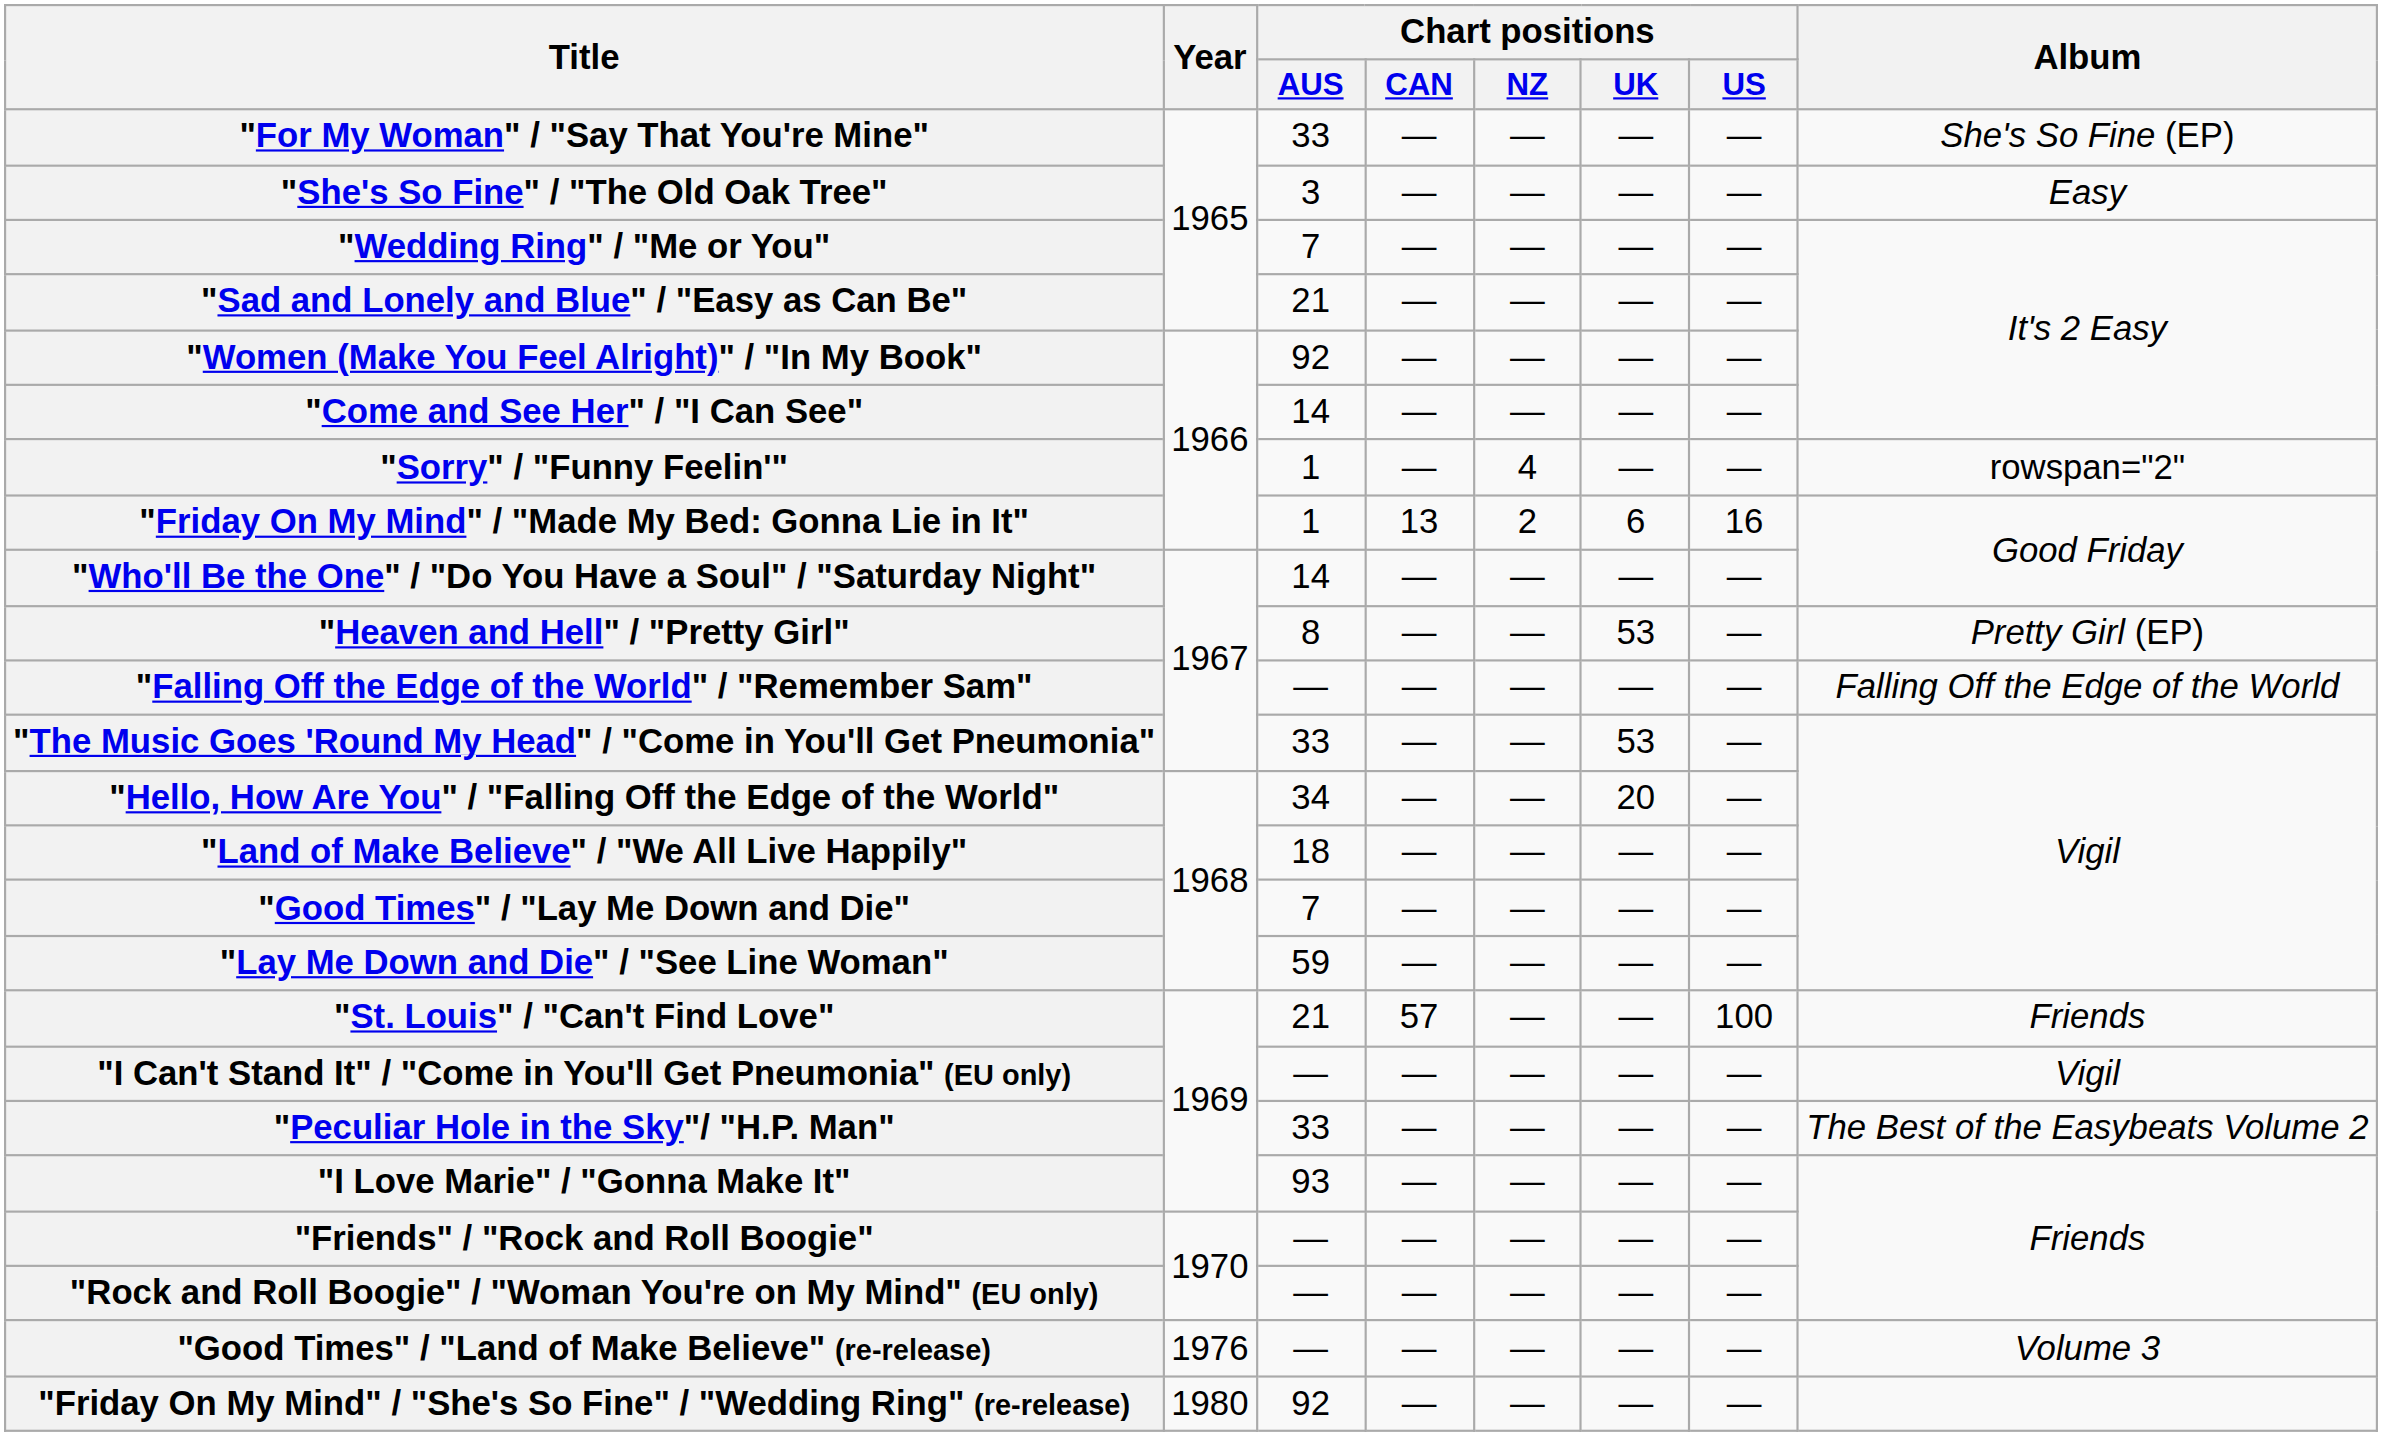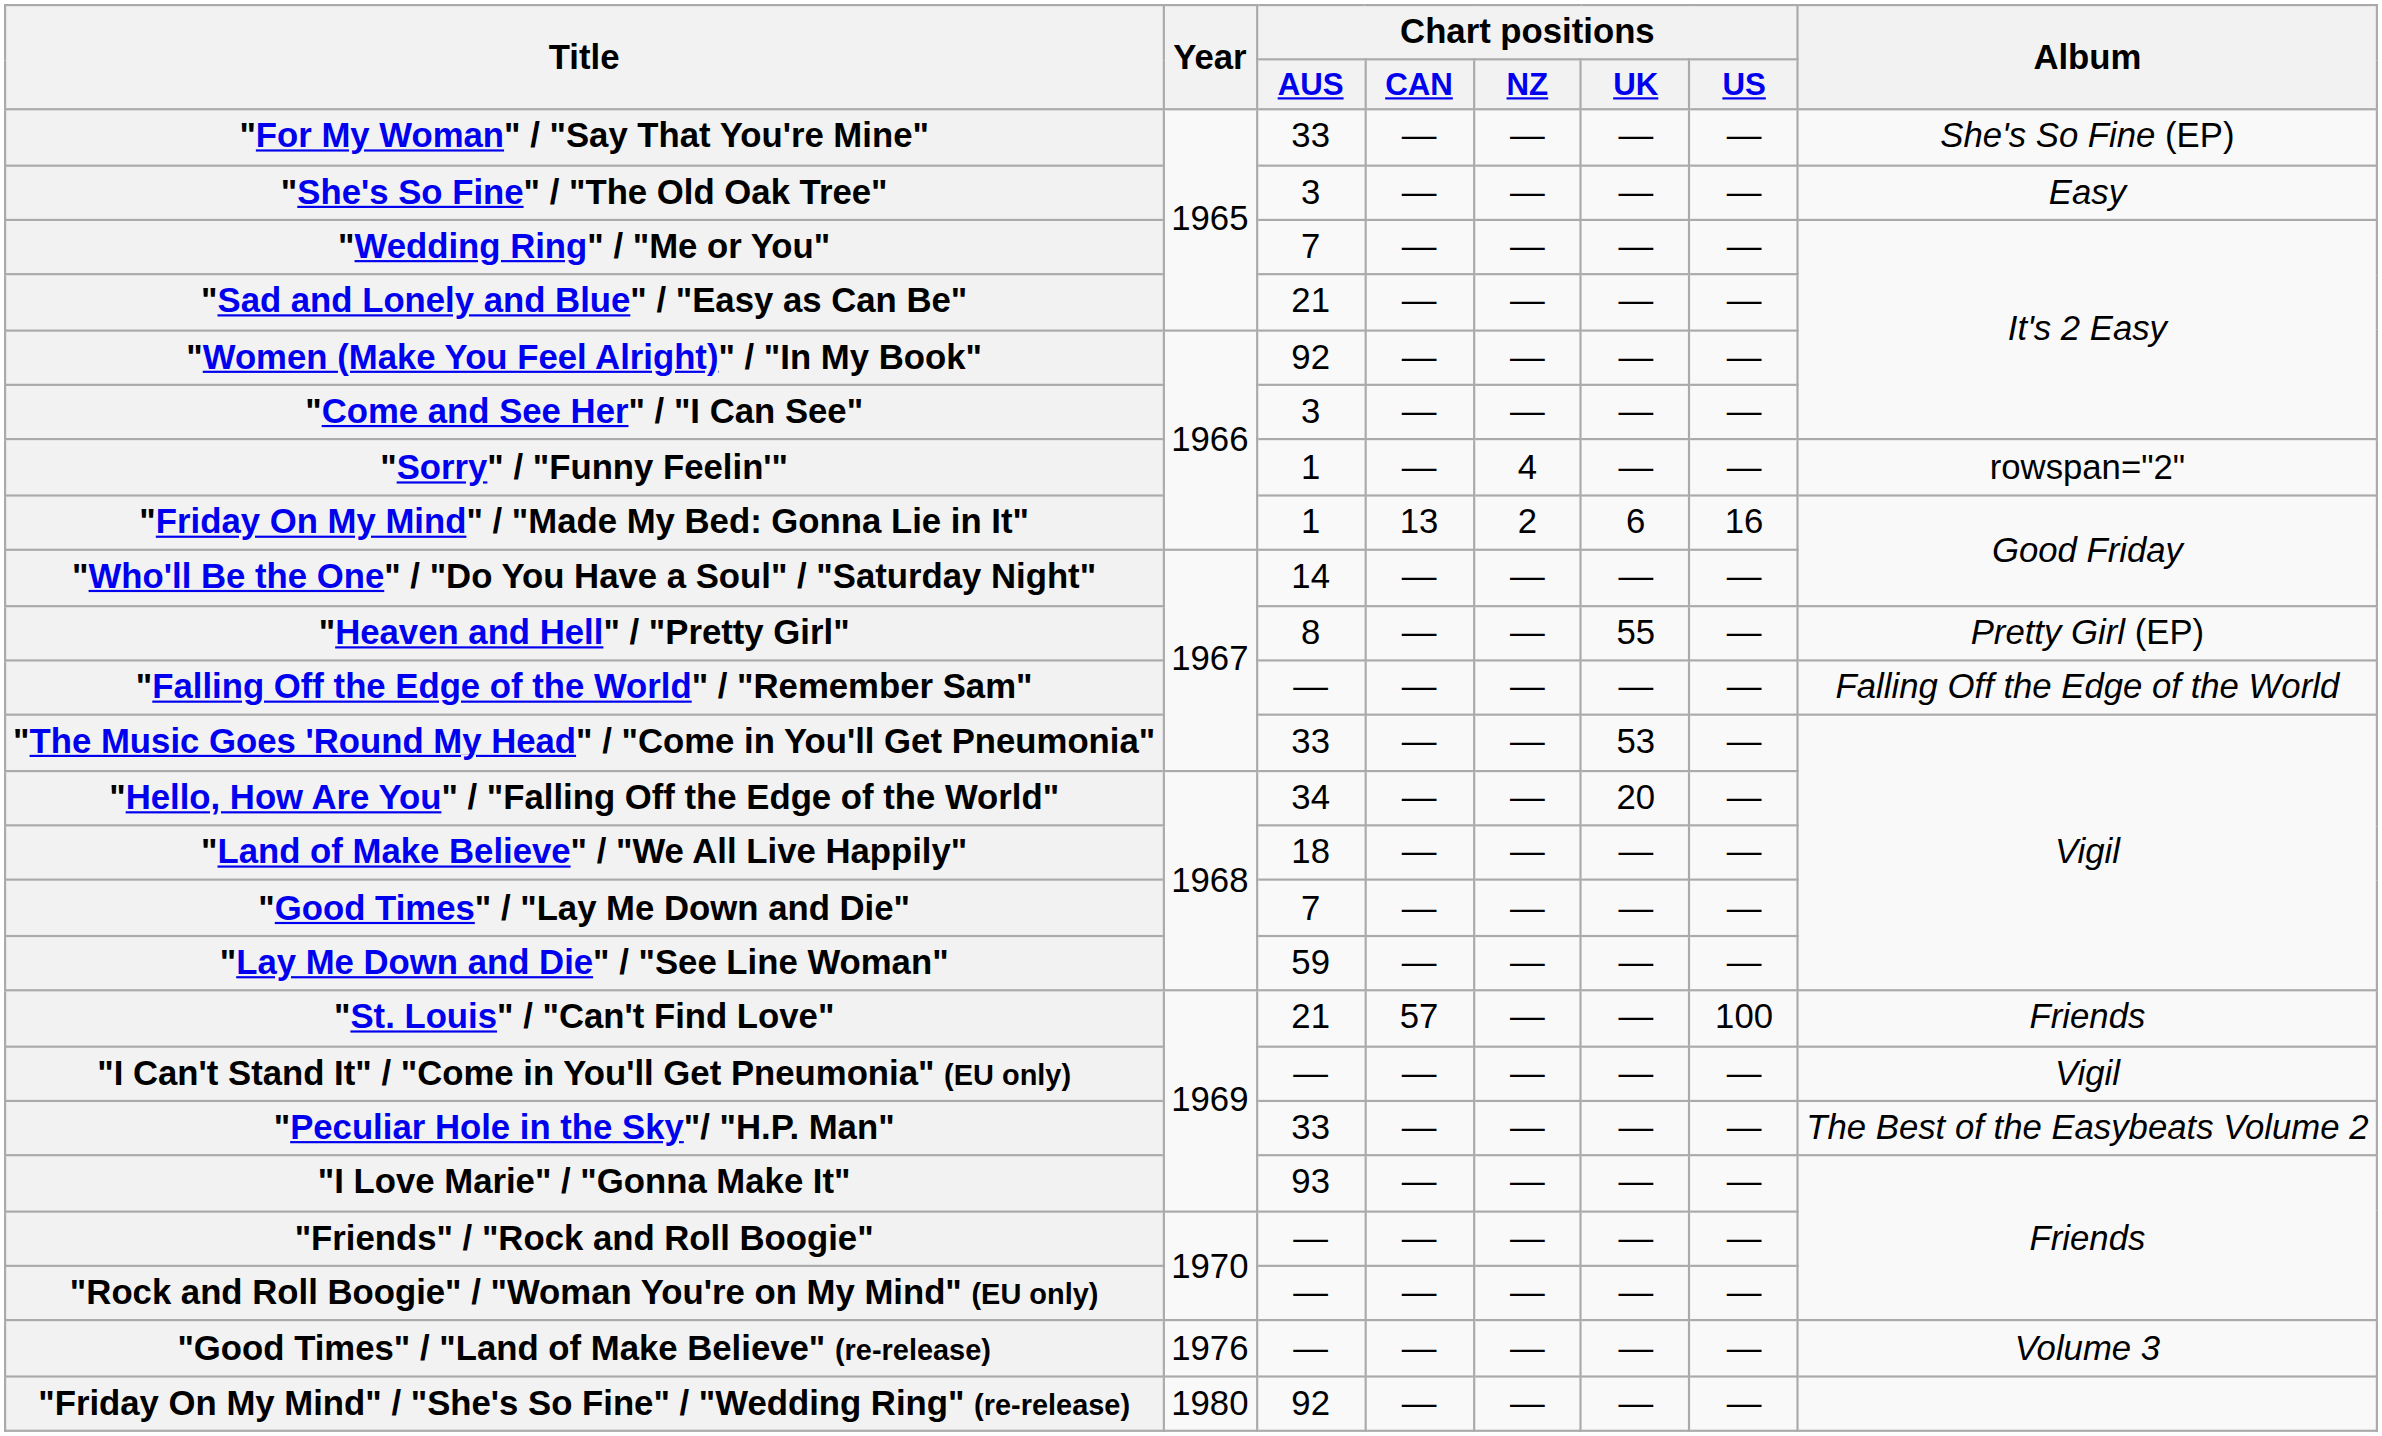(1311, 411) 14 -> (1311, 411) 3
(1636, 632) 53 -> (1636, 632) 55
